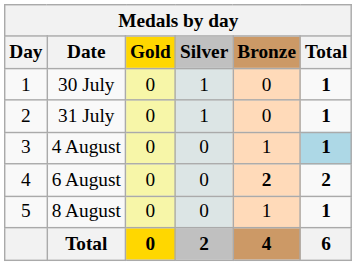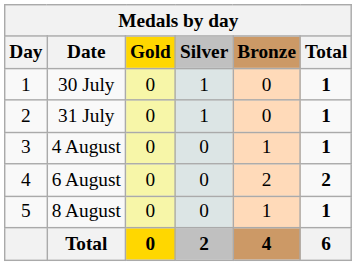(326, 147) lightblue background -> (326, 147) no background
(267, 179) bold -> (267, 179) normal
